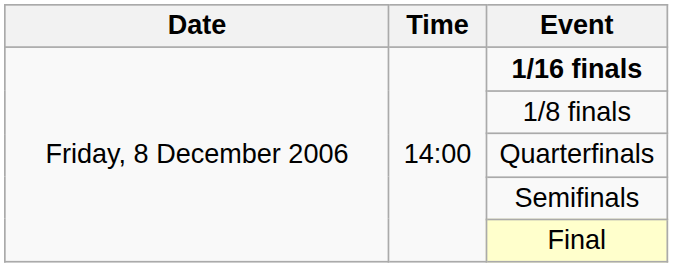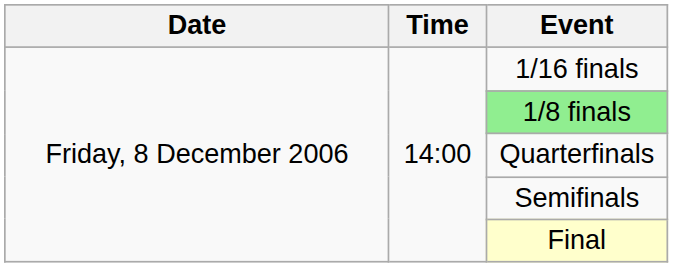(577, 68) bold -> (577, 68) normal
(577, 111) no background -> (577, 111) lightgreen background
